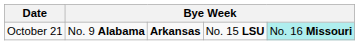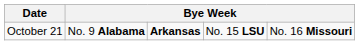(311, 31) paleturquoise background -> (311, 31) no background
